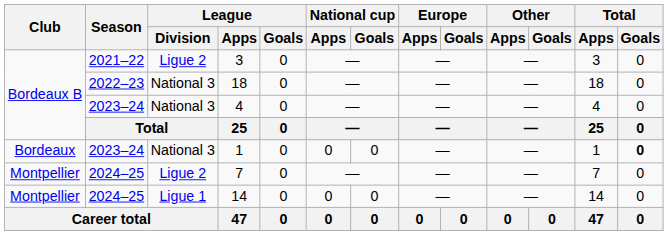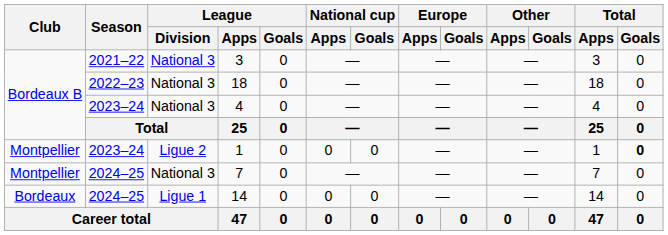(183, 60) Ligue 2 -> (183, 60) National 3
(45, 151) Bordeaux -> (45, 151) Montpellier
(183, 151) National 3 -> (183, 151) Ligue 2
(183, 173) Ligue 2 -> (183, 173) National 3
(45, 196) Montpellier -> (45, 196) Bordeaux
